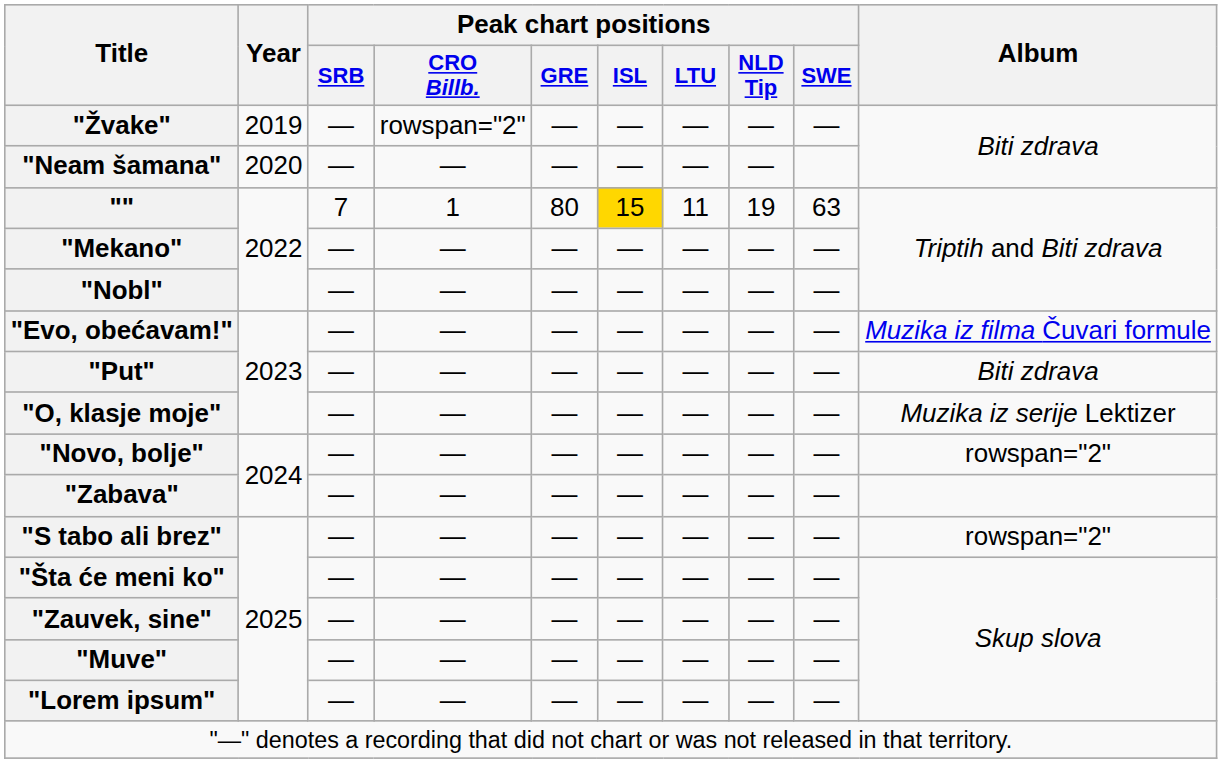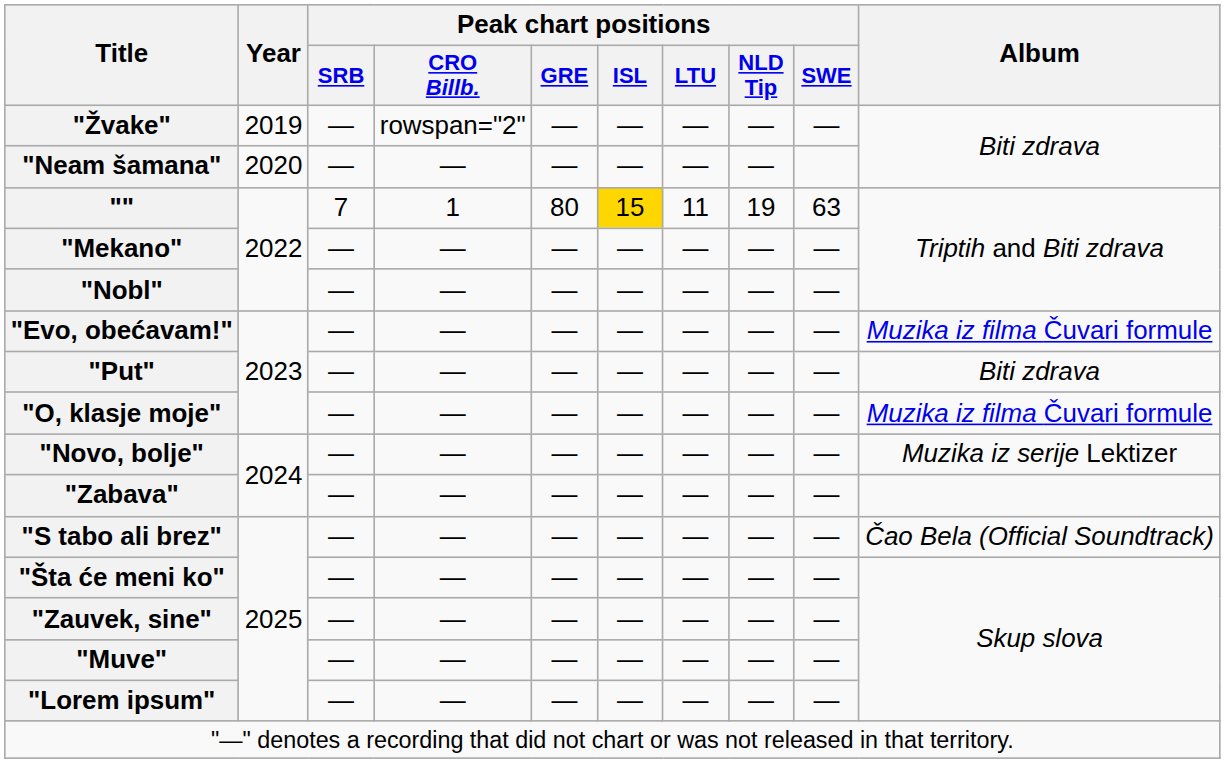(1038, 412) Muzika iz serije Lektizer -> (1040, 412) Muzika iz filma Čuvari formule
(1038, 454) rowspan="2" -> (1040, 454) Muzika iz serije Lektizer
(1038, 536) rowspan="2" -> (1040, 536) Čao Bela (Official Soundtrack)
